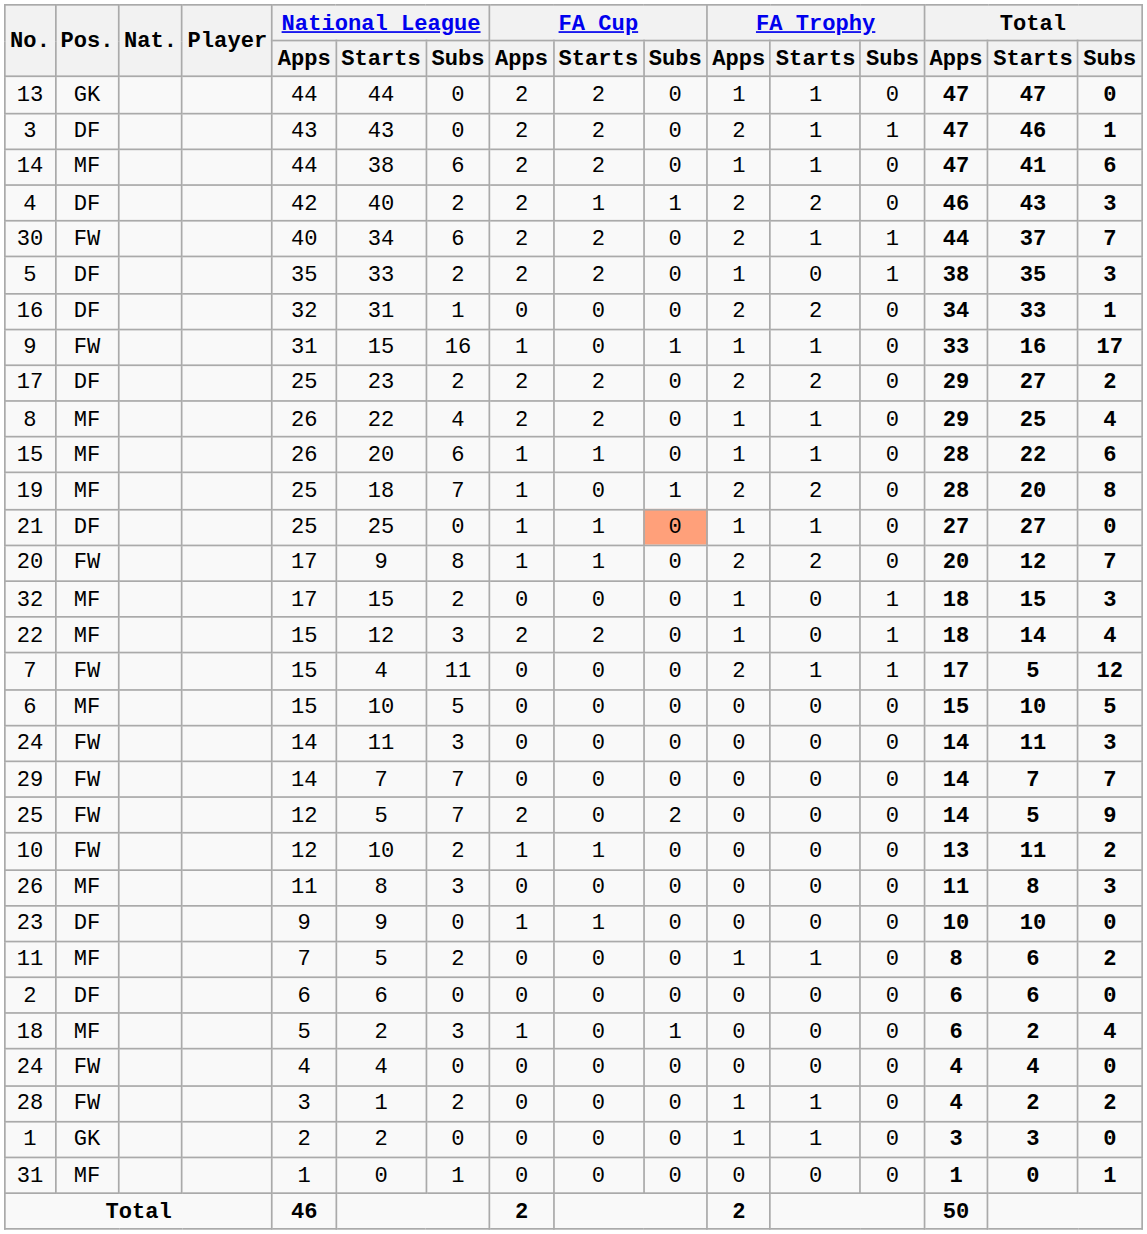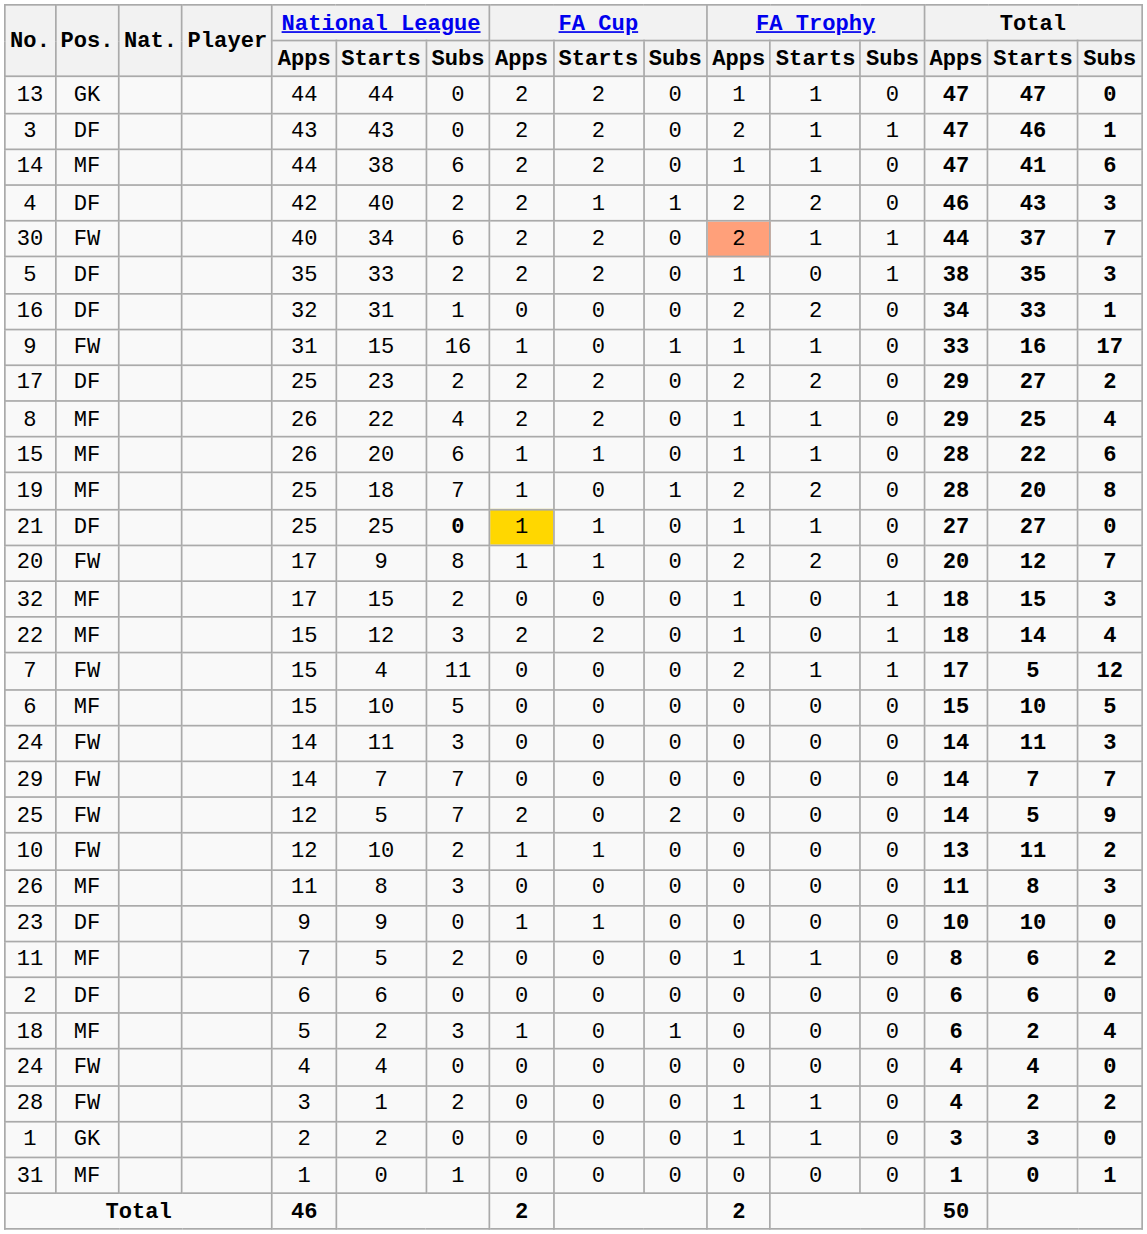(739, 239) no background -> (739, 239) lightsalmon background
(458, 527) normal -> (458, 527) bold
(522, 527) no background -> (522, 527) gold background
(675, 527) lightsalmon background -> (675, 527) no background
